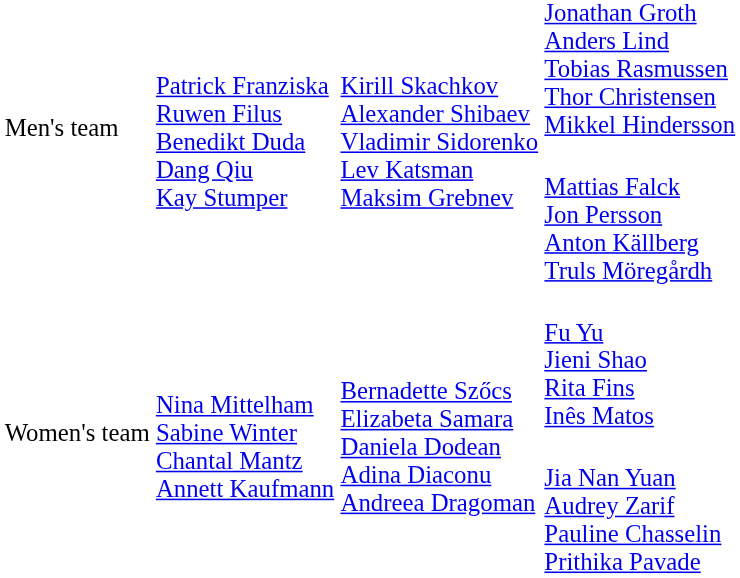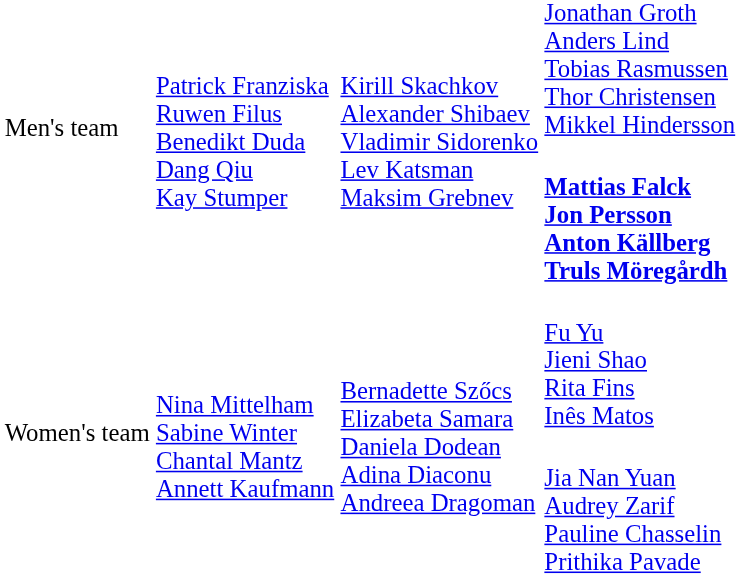(628, 228) normal -> (636, 228) bold
